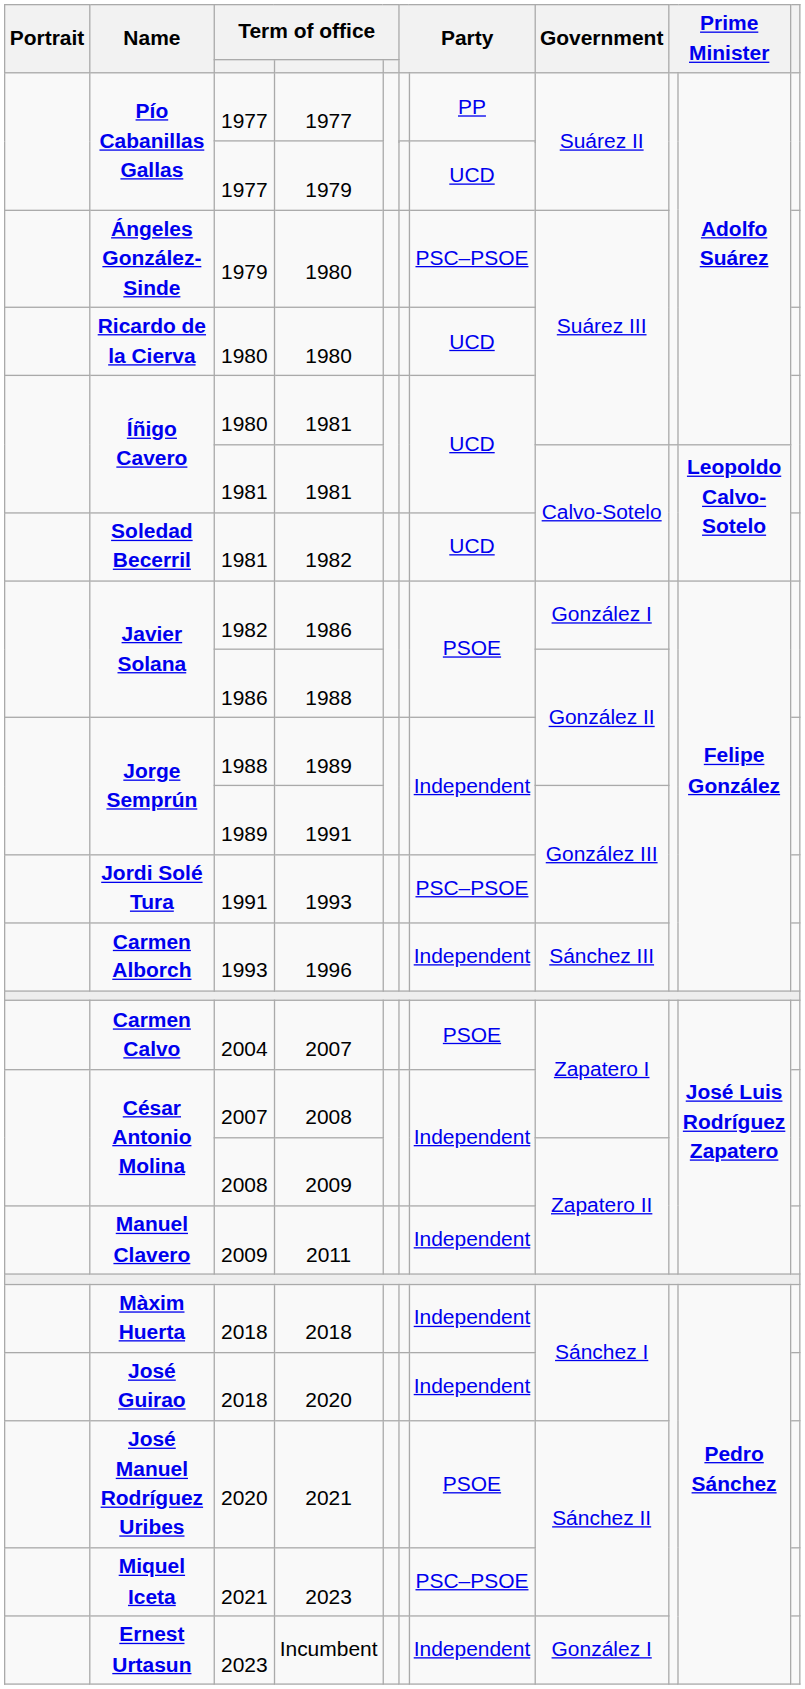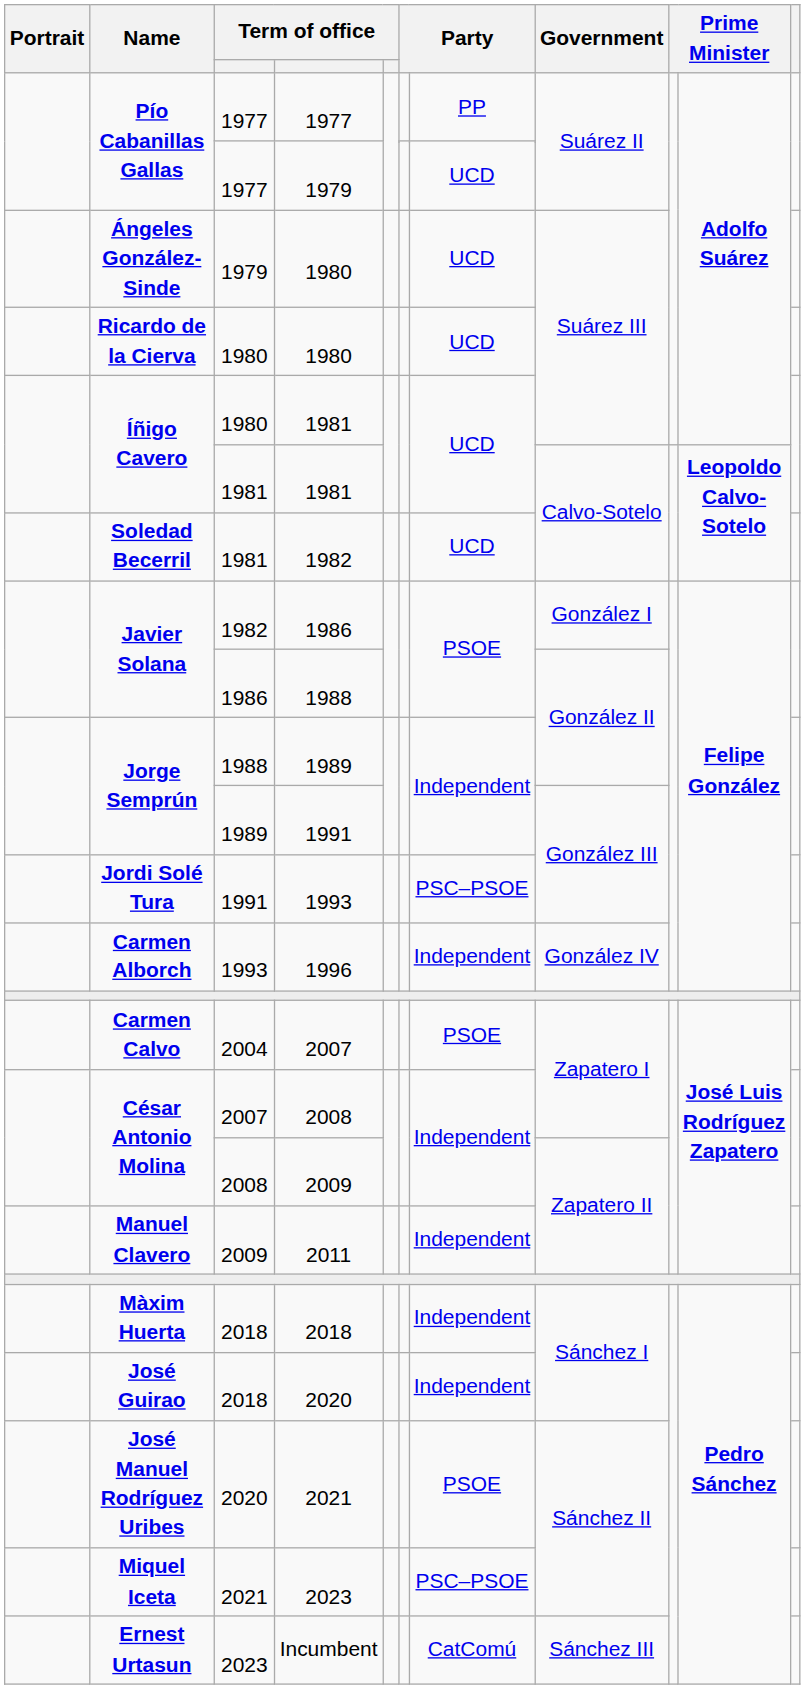(472, 258) PSC–PSOE -> (472, 258) UCD
(602, 956) Sánchez III -> (602, 956) González IV
(472, 1649) Independent -> (472, 1649) CatComú
(602, 1649) González I -> (602, 1649) Sánchez III
